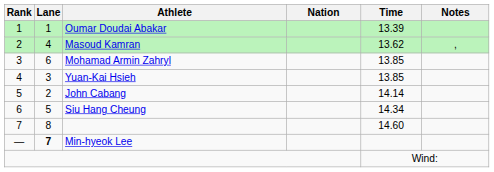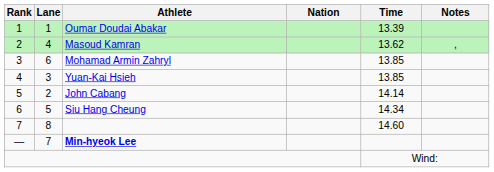(48, 142) bold -> (48, 142) normal
(99, 142) normal -> (101, 142) bold
